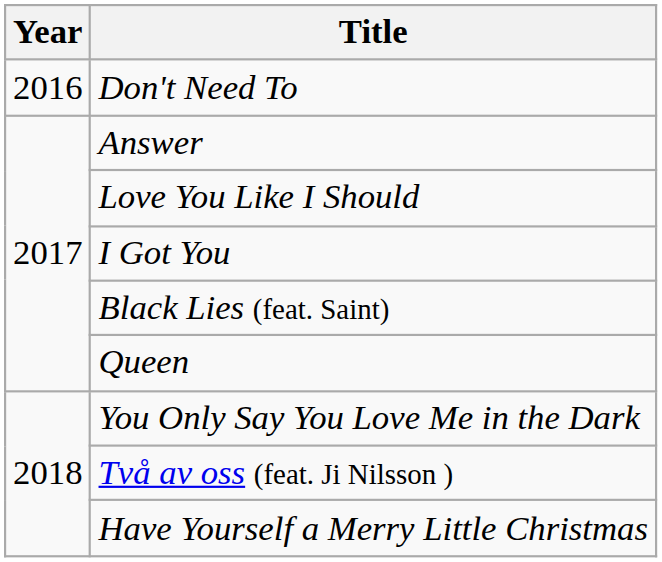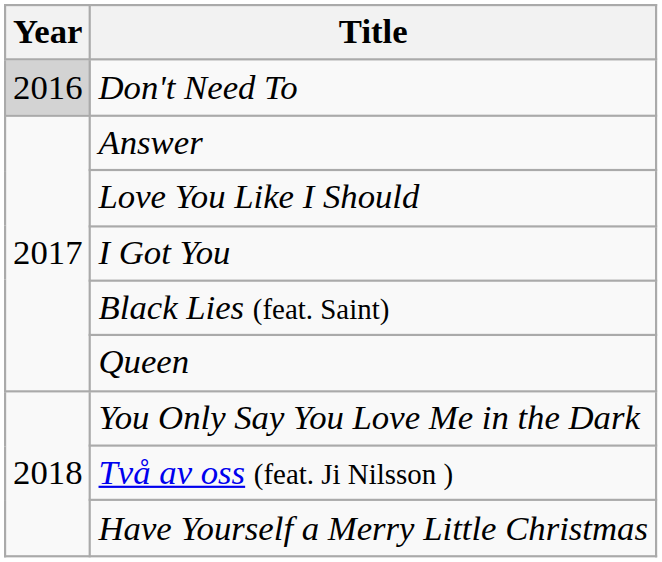(48, 87) no background -> (48, 87) lightgrey background
